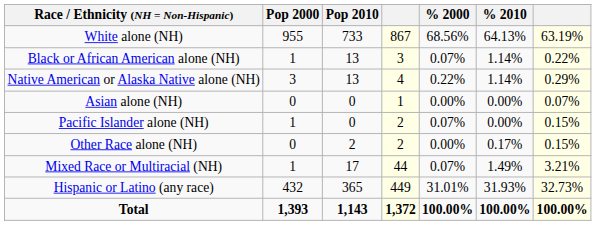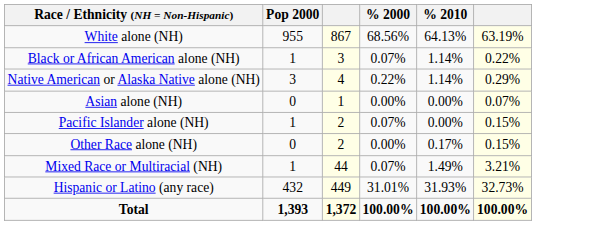- column: (352, 15)
